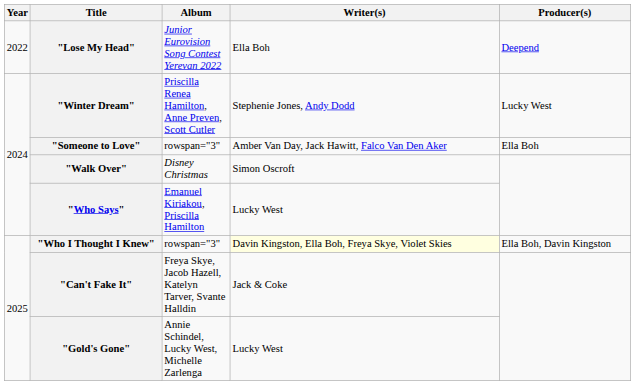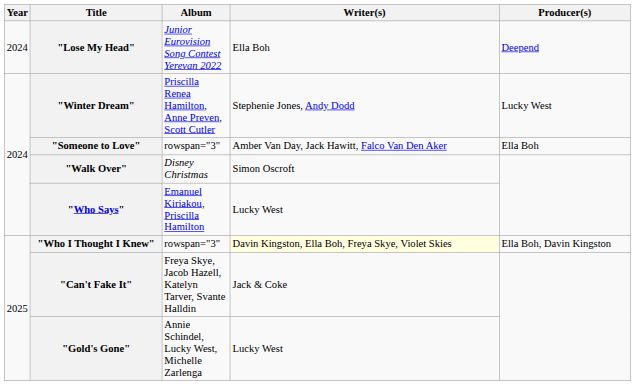(17, 47) 2022 -> (17, 47) 2024
